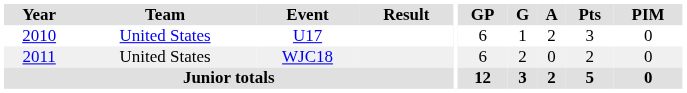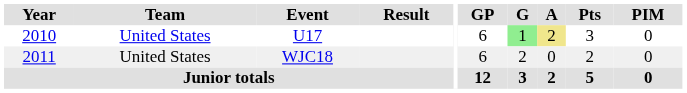(523, 35) no background -> (523, 35) lightgreen background
(552, 35) no background -> (552, 35) khaki background
